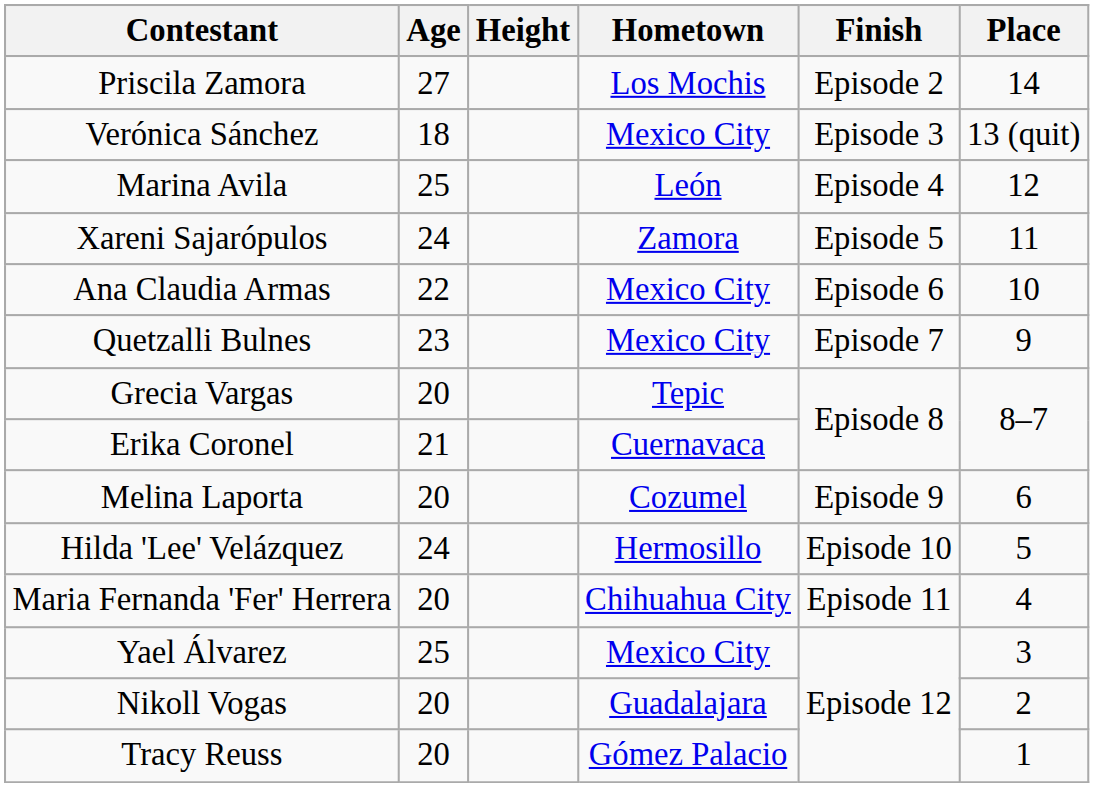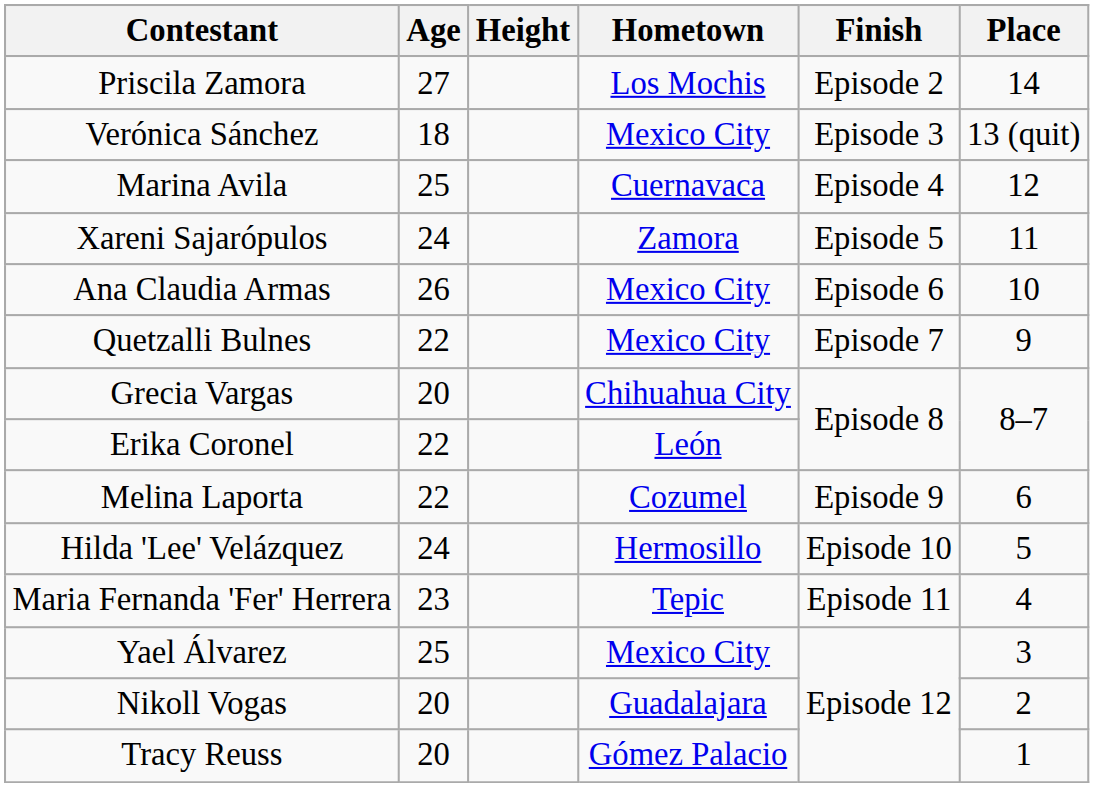(688, 185) León -> (688, 185) Cuernavaca
(434, 289) 22 -> (434, 289) 26
(434, 340) 23 -> (434, 340) 22
(688, 392) Tepic -> (688, 392) Chihuahua City
(434, 444) 21 -> (434, 444) 22
(688, 444) Cuernavaca -> (688, 444) León
(434, 496) 20 -> (434, 496) 22
(434, 599) 20 -> (434, 599) 23
(688, 599) Chihuahua City -> (688, 599) Tepic
